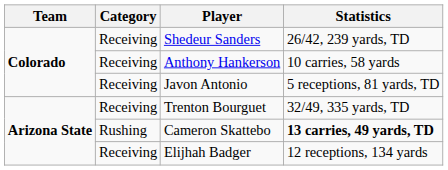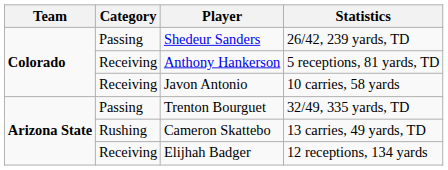(128, 39) Receiving -> (121, 39) Passing
(343, 61) 10 carries, 58 yards -> (363, 61) 5 receptions, 81 yards, TD
(363, 84) 5 receptions, 81 yards, TD -> (343, 84) 10 carries, 58 yards
(128, 107) Receiving -> (121, 107) Passing
(360, 130) bold -> (356, 130) normal
